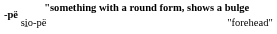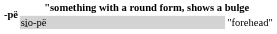(34, 22) no background -> (34, 22) lightgrey background
